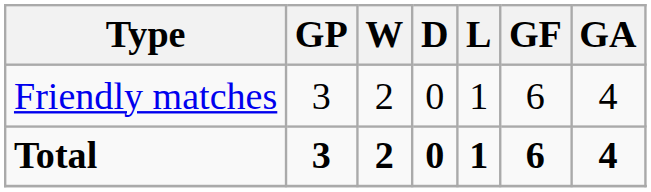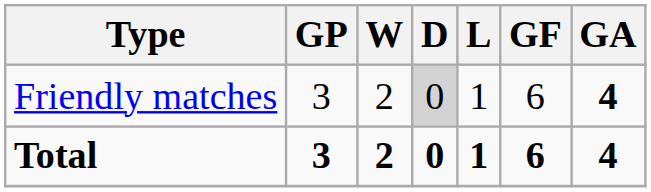(435, 95) no background -> (435, 95) lightgrey background
(608, 95) normal -> (608, 95) bold
